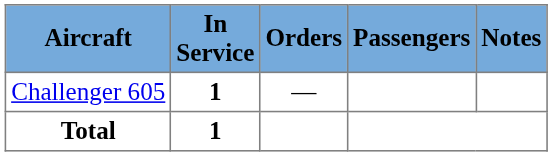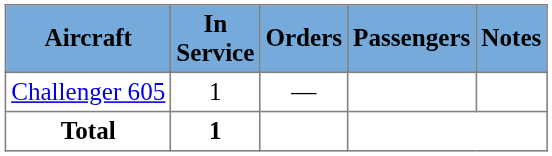(215, 91) bold -> (215, 91) normal
